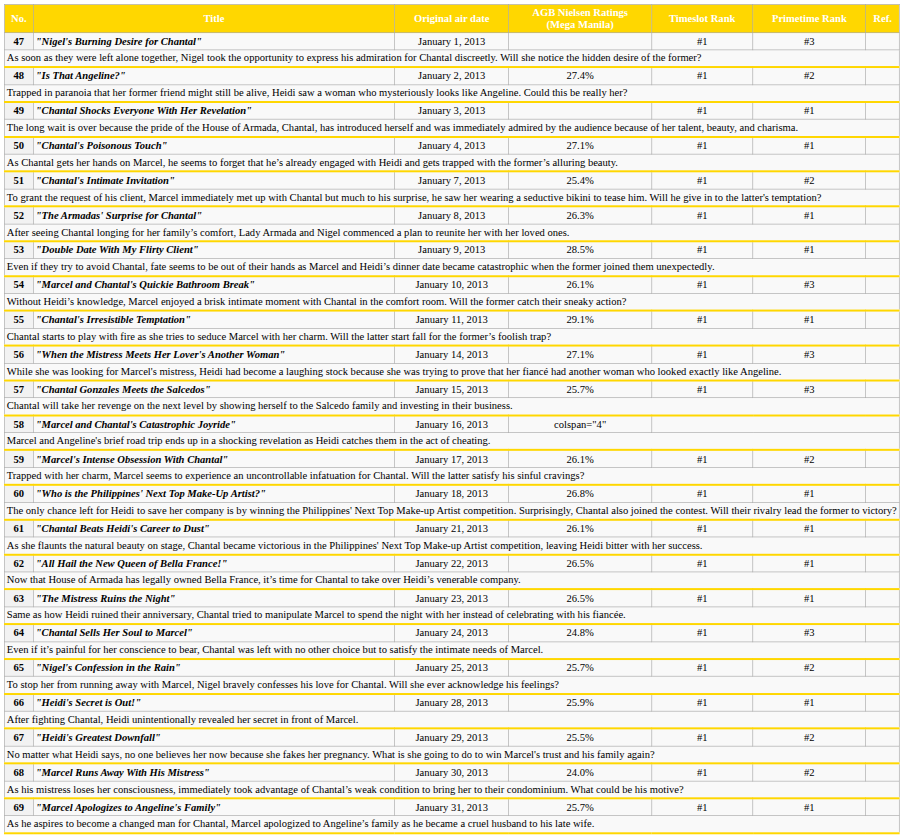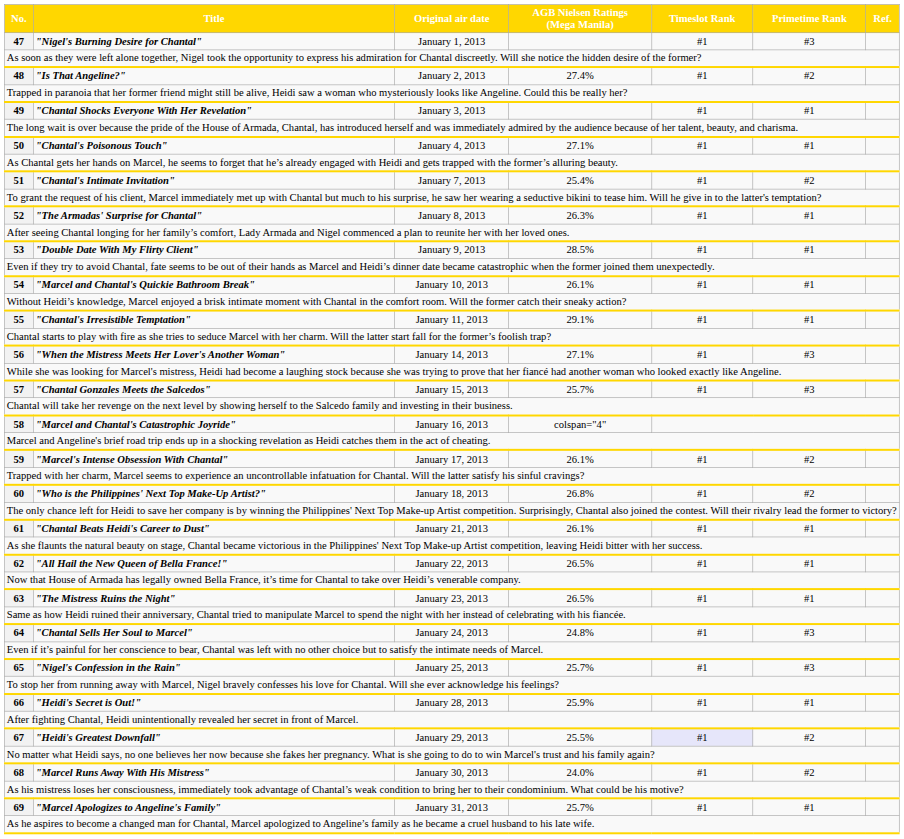(809, 285) #3 -> (809, 285) #1
(809, 494) #1 -> (809, 494) #2
(809, 668) #2 -> (809, 668) #3
(702, 737) no background -> (702, 737) lavender background
